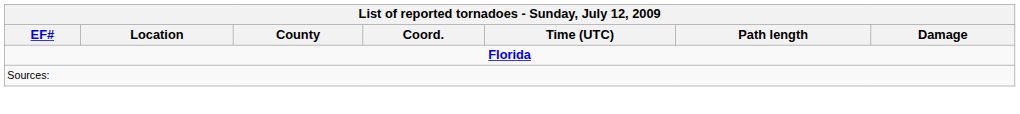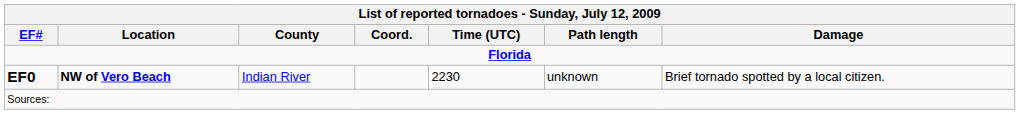+ row: (21, 77)
